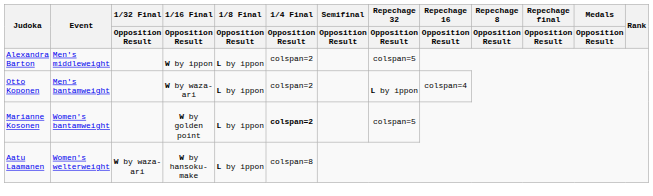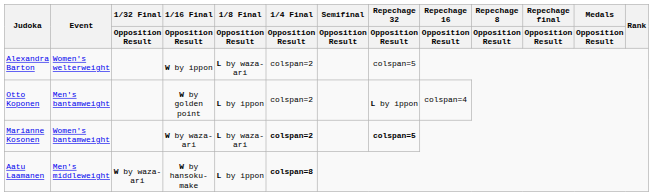(81, 59) Men's middleweight -> (81, 64) Women's welterweight
(240, 64) L by ippon -> (240, 69) L by waza-ari
(189, 91) W by waza-ari -> (189, 104) W by golden point
(189, 127) W by golden point -> (189, 140) W by waza-ari
(240, 127) L by ippon -> (240, 140) L by waza-ari
(394, 122) normal -> (394, 136) bold
(81, 162) Women's welterweight -> (81, 171) Men's middleweight
(292, 162) normal -> (292, 171) bold
